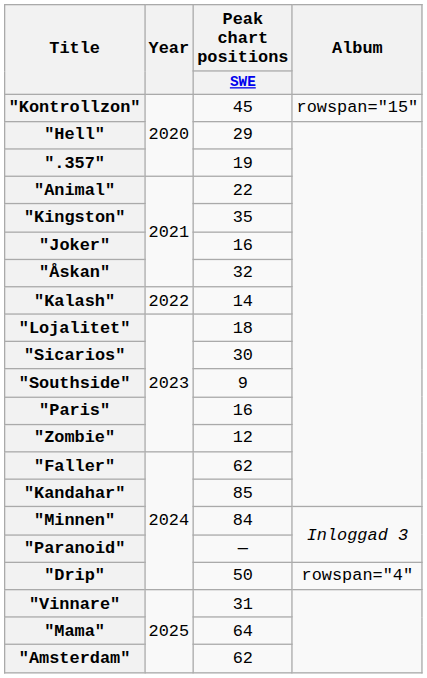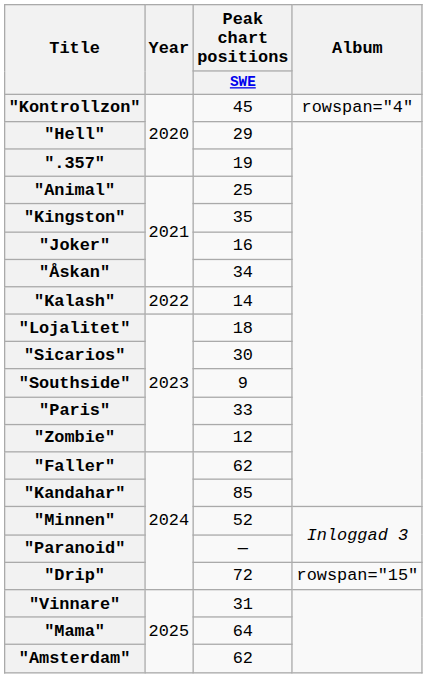(357, 108) rowspan="15" -> (357, 108) rowspan="4"
(243, 190) 22 -> (243, 190) 25
(243, 273) 32 -> (243, 273) 34
(243, 411) 16 -> (243, 411) 33
(243, 521) 84 -> (243, 521) 52
(243, 576) 50 -> (243, 576) 72
(357, 576) rowspan="4" -> (357, 576) rowspan="15"
